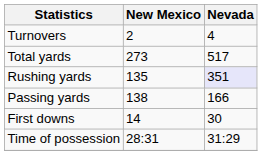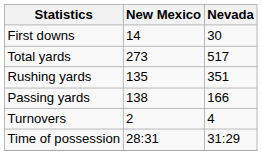rows swapped: (41, 118) <-> (37, 35)
(218, 77) lavender background -> (218, 77) no background
